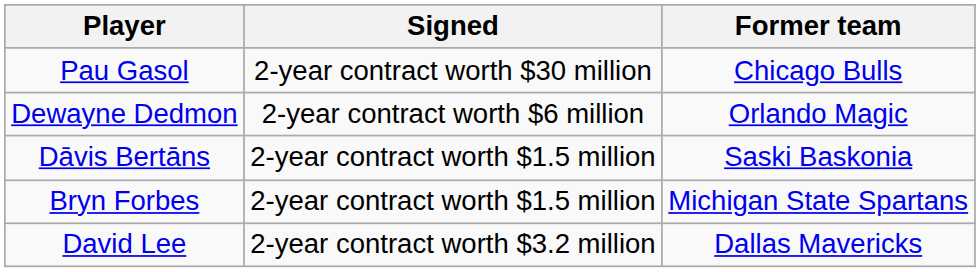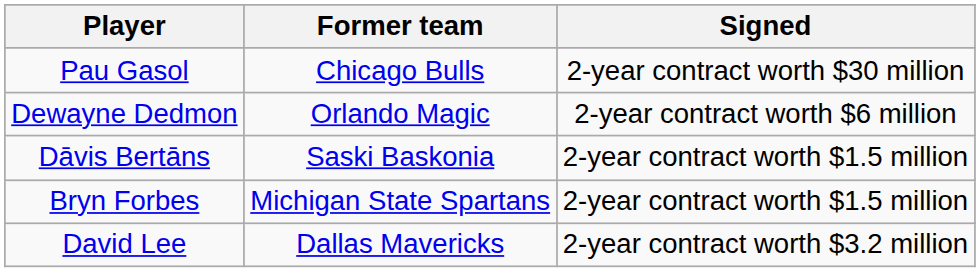columns swapped: (453, 26) <-> (818, 26)
